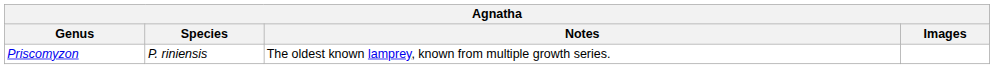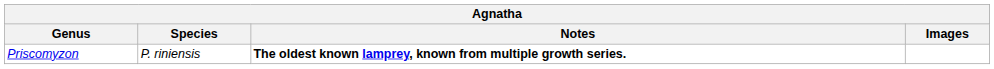(439, 53) normal -> (440, 53) bold
